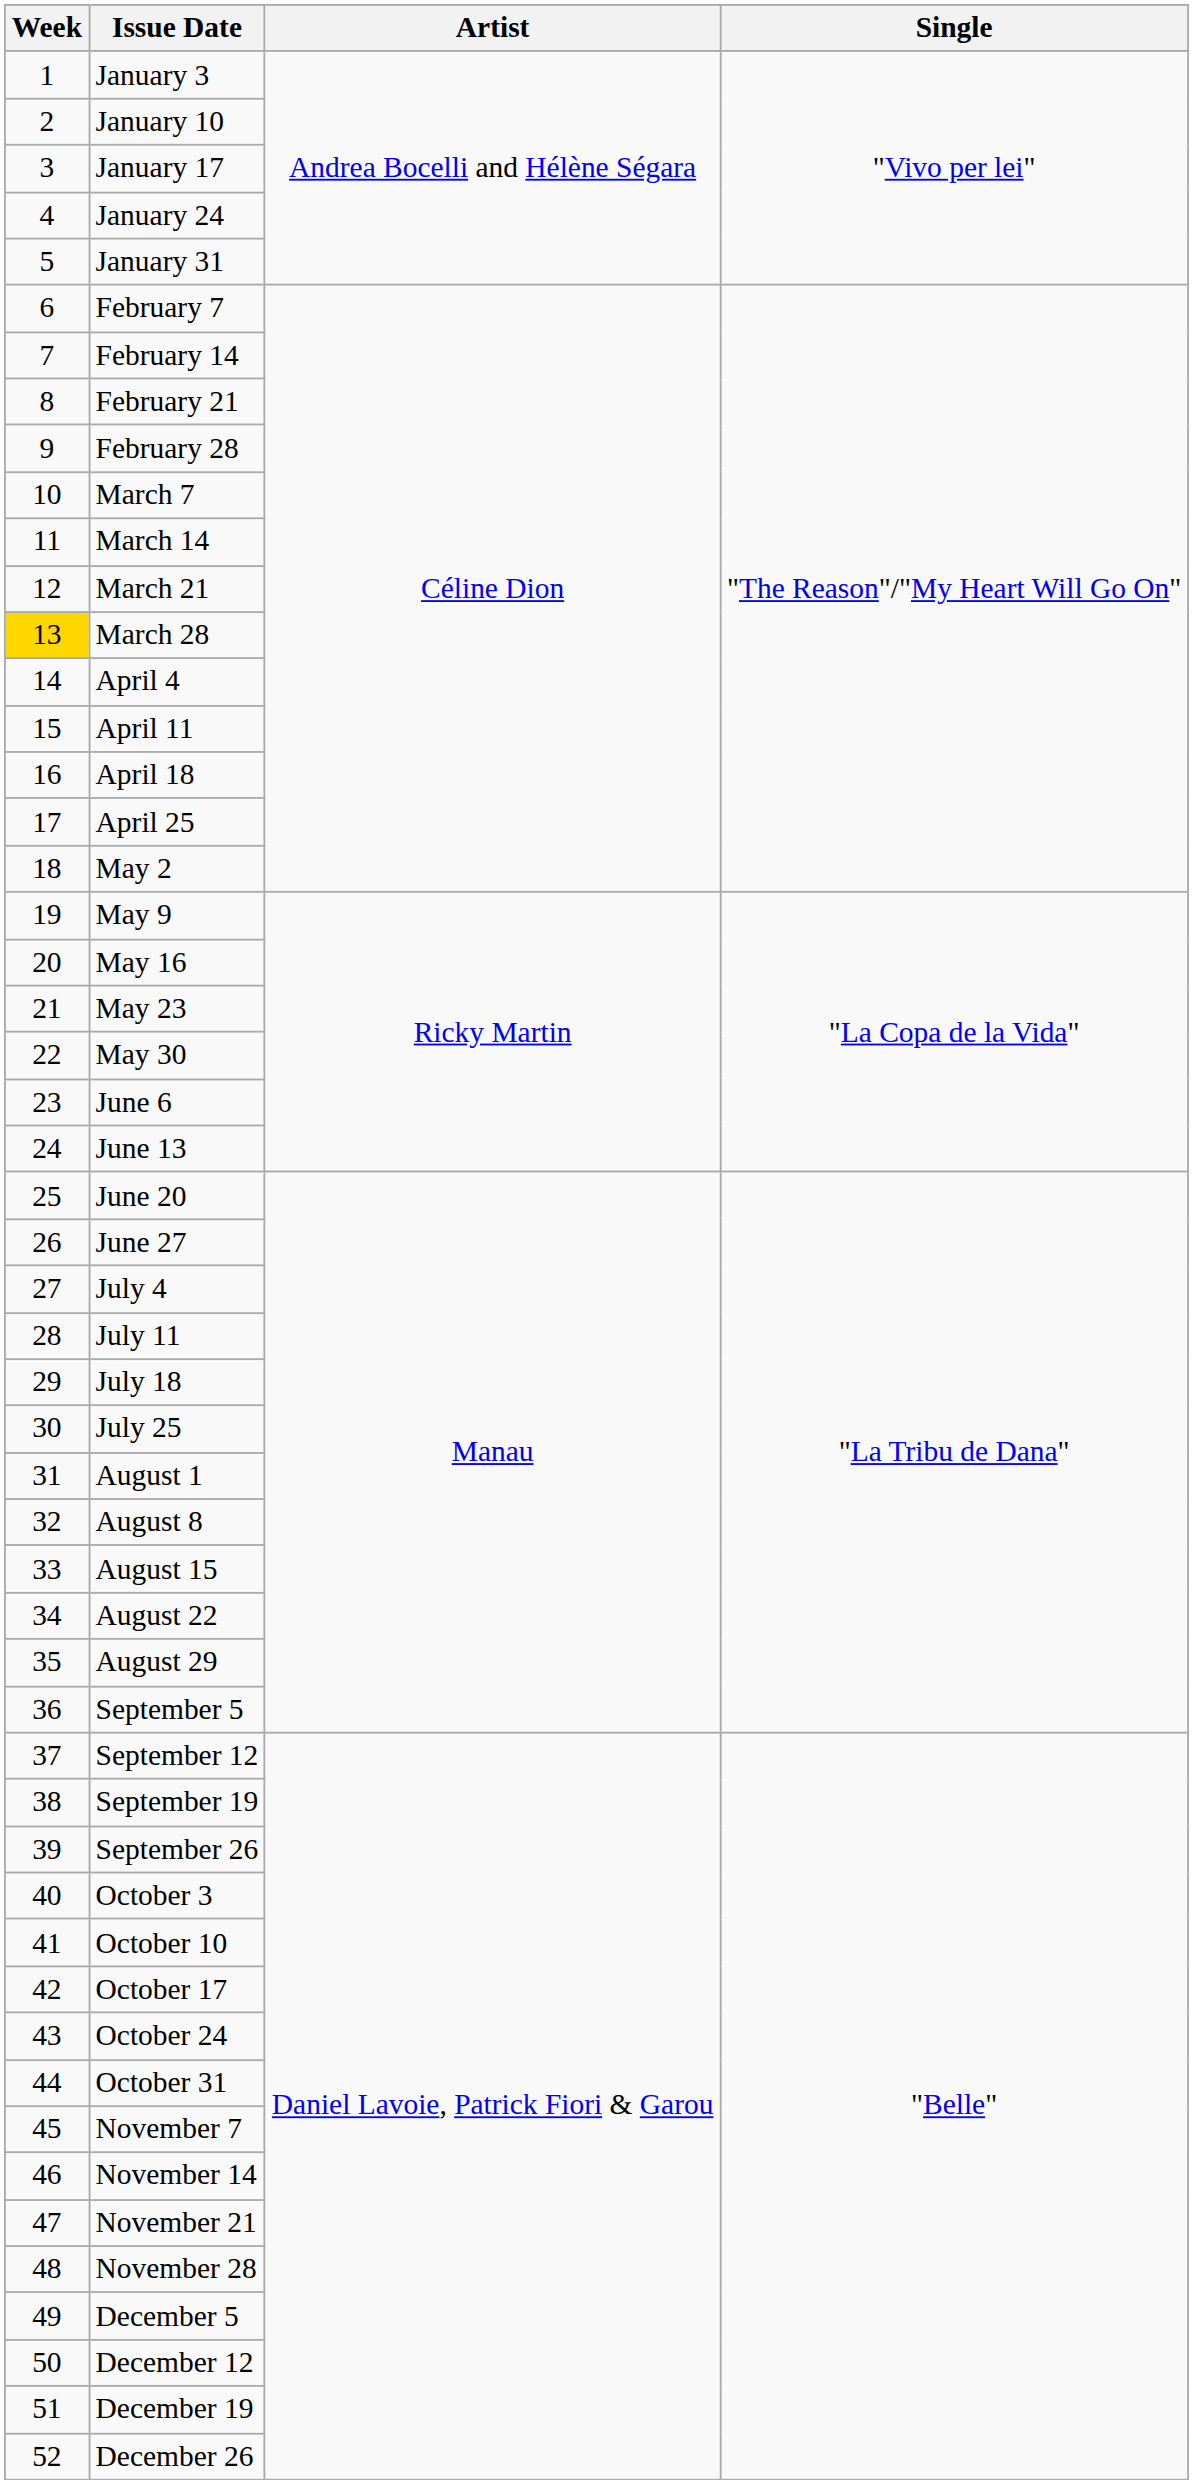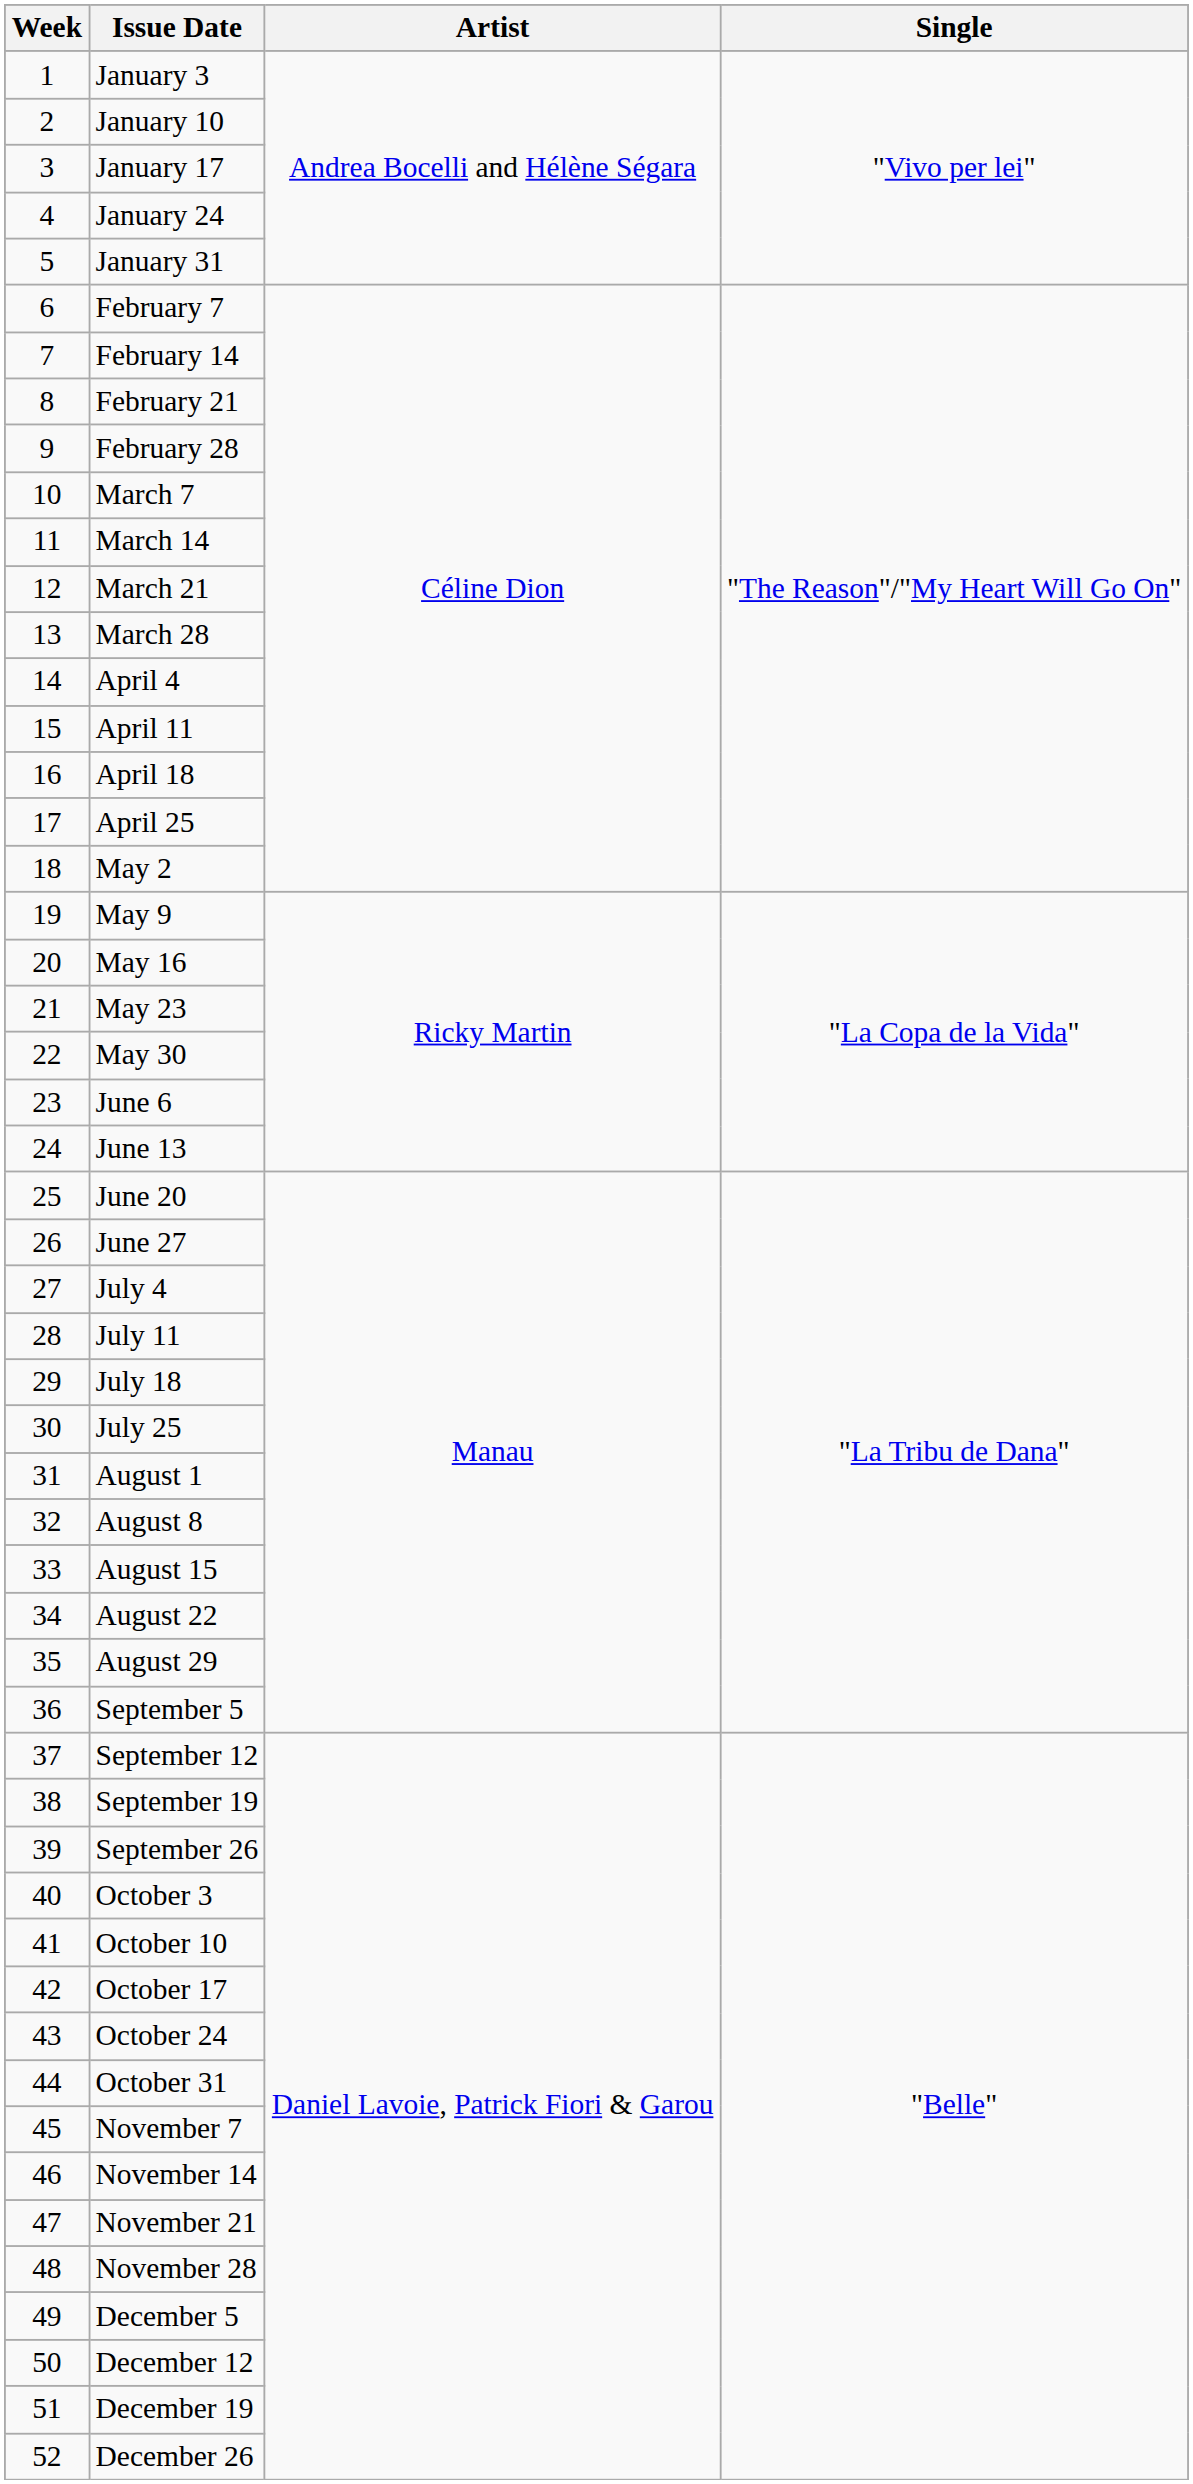(47, 634) gold background -> (47, 634) no background
